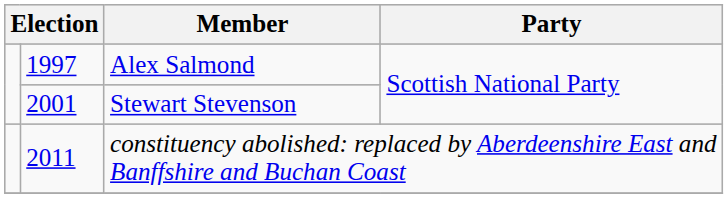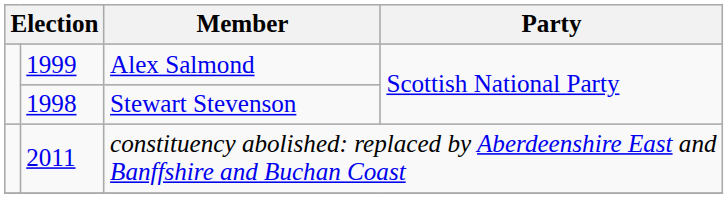(51, 64) 1997 -> (51, 64) 1999
(51, 104) 2001 -> (51, 104) 1998
